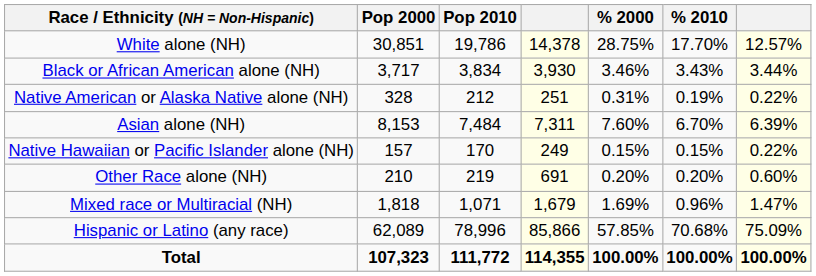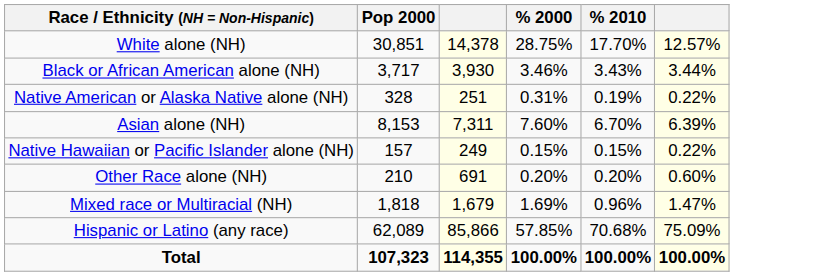- column: (480, 17)
